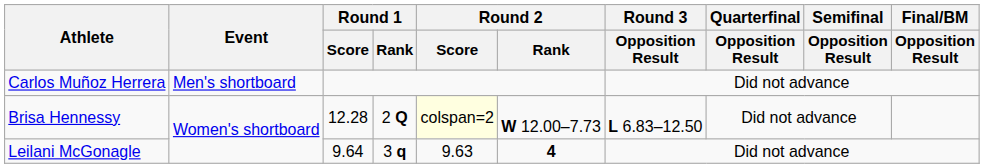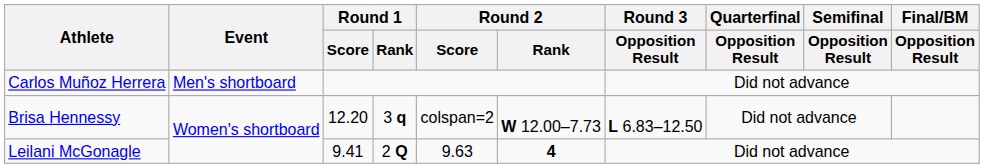(348, 117) 12.28 -> (348, 117) 12.20
(395, 117) 2 Q -> (395, 117) 3 q
(457, 117) lightyellow background -> (457, 117) no background
(348, 152) 9.64 -> (348, 152) 9.41
(395, 152) 3 q -> (395, 152) 2 Q
